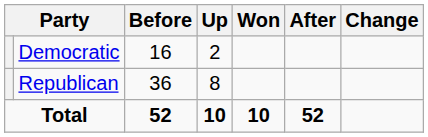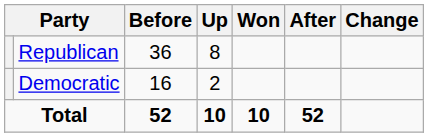rows swapped: (68, 83) <-> (69, 52)
